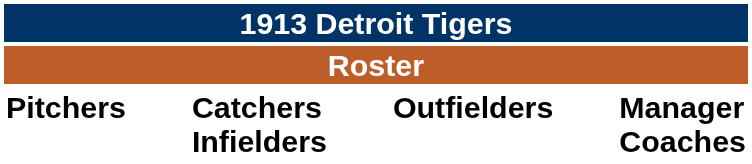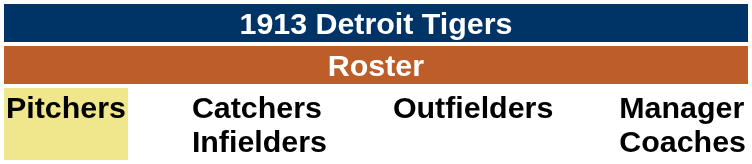(66, 107) no background -> (66, 107) khaki background
